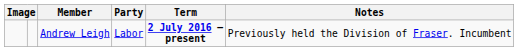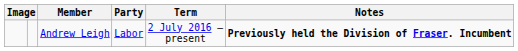(185, 33) bold -> (185, 33) normal
(370, 33) normal -> (370, 33) bold
